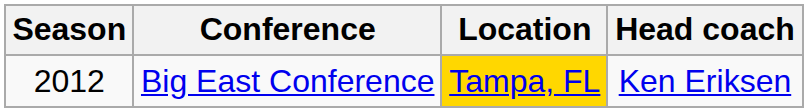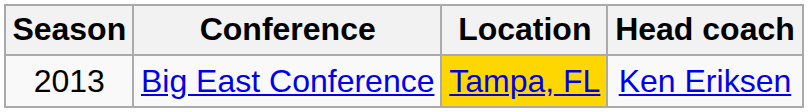(69, 80) 2012 -> (69, 80) 2013
